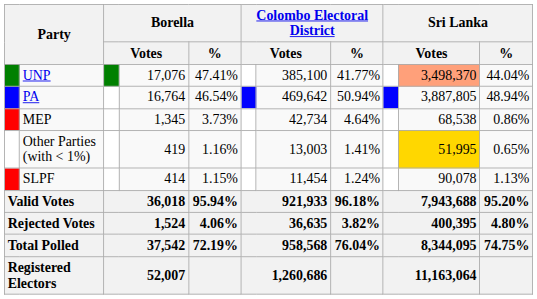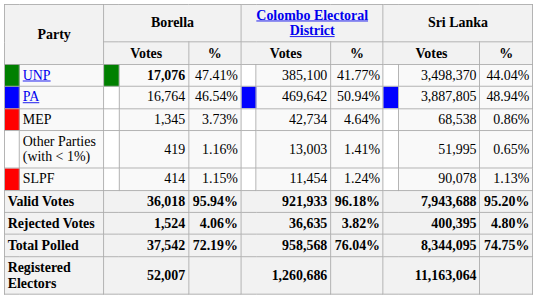(166, 75) normal -> (166, 75) bold
(449, 75) lightsalmon background -> (449, 75) no background
(457, 149) gold background -> (457, 149) no background
